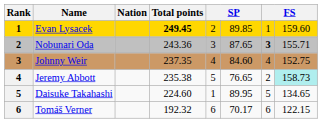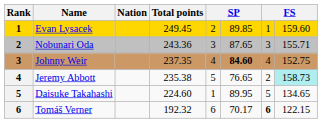(177, 28) bold -> (177, 28) normal
(268, 45) bold -> (268, 45) normal
(241, 61) normal -> (241, 61) bold
(268, 110) normal -> (268, 110) bold
